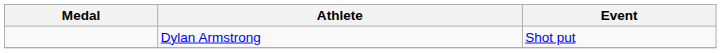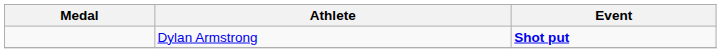(550, 37) normal -> (542, 37) bold
